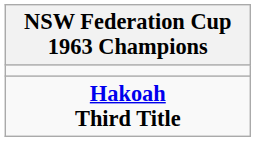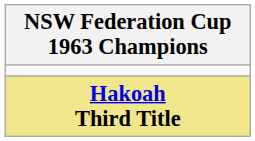(128, 105) no background -> (128, 105) khaki background
